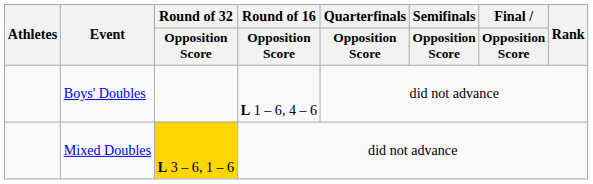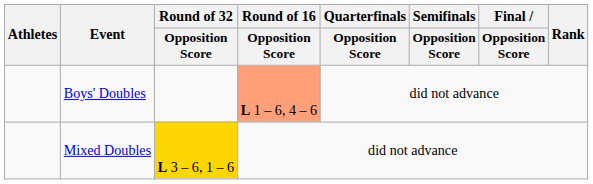(279, 102) no background -> (279, 102) lightsalmon background
